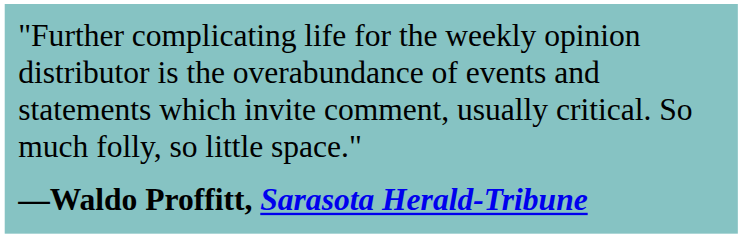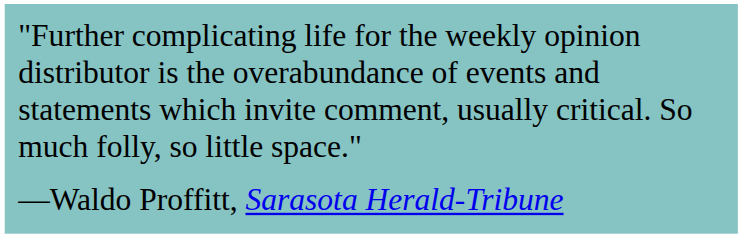(303, 200) bold -> (291, 200) normal
